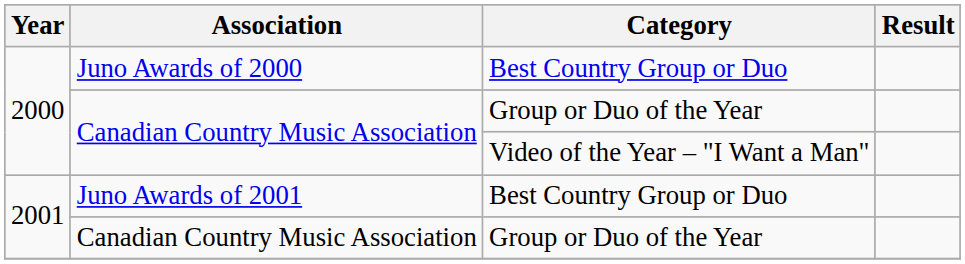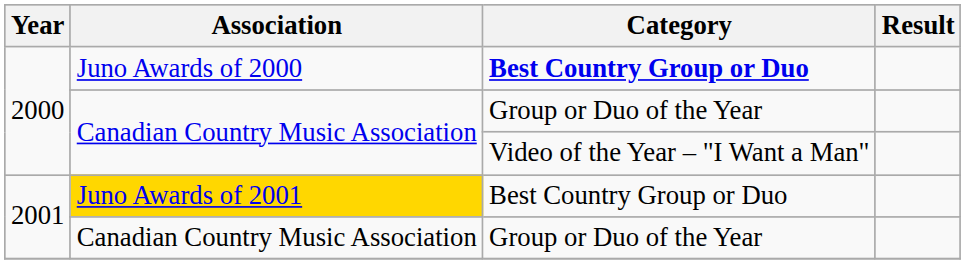(638, 68) normal -> (649, 68) bold
(189, 195) no background -> (189, 195) gold background
